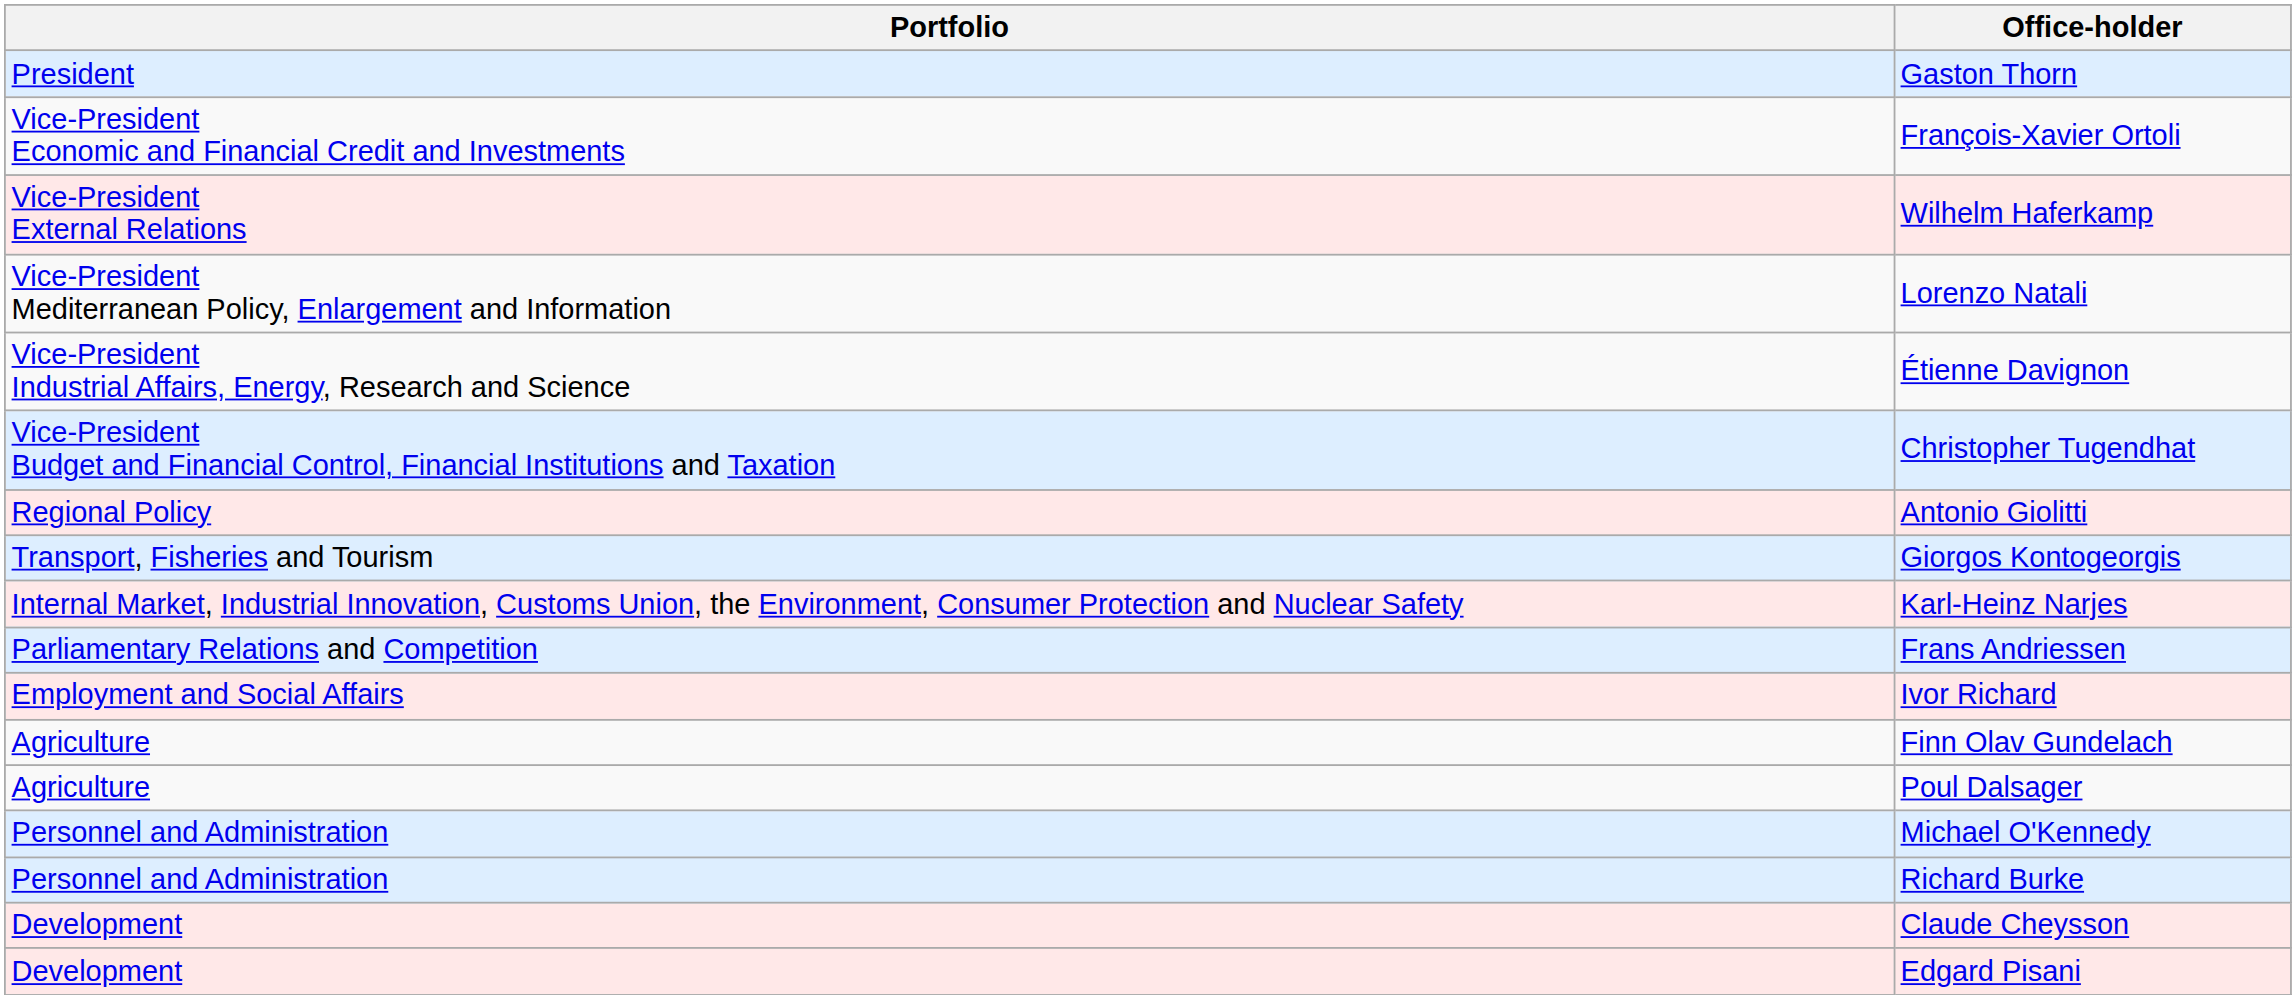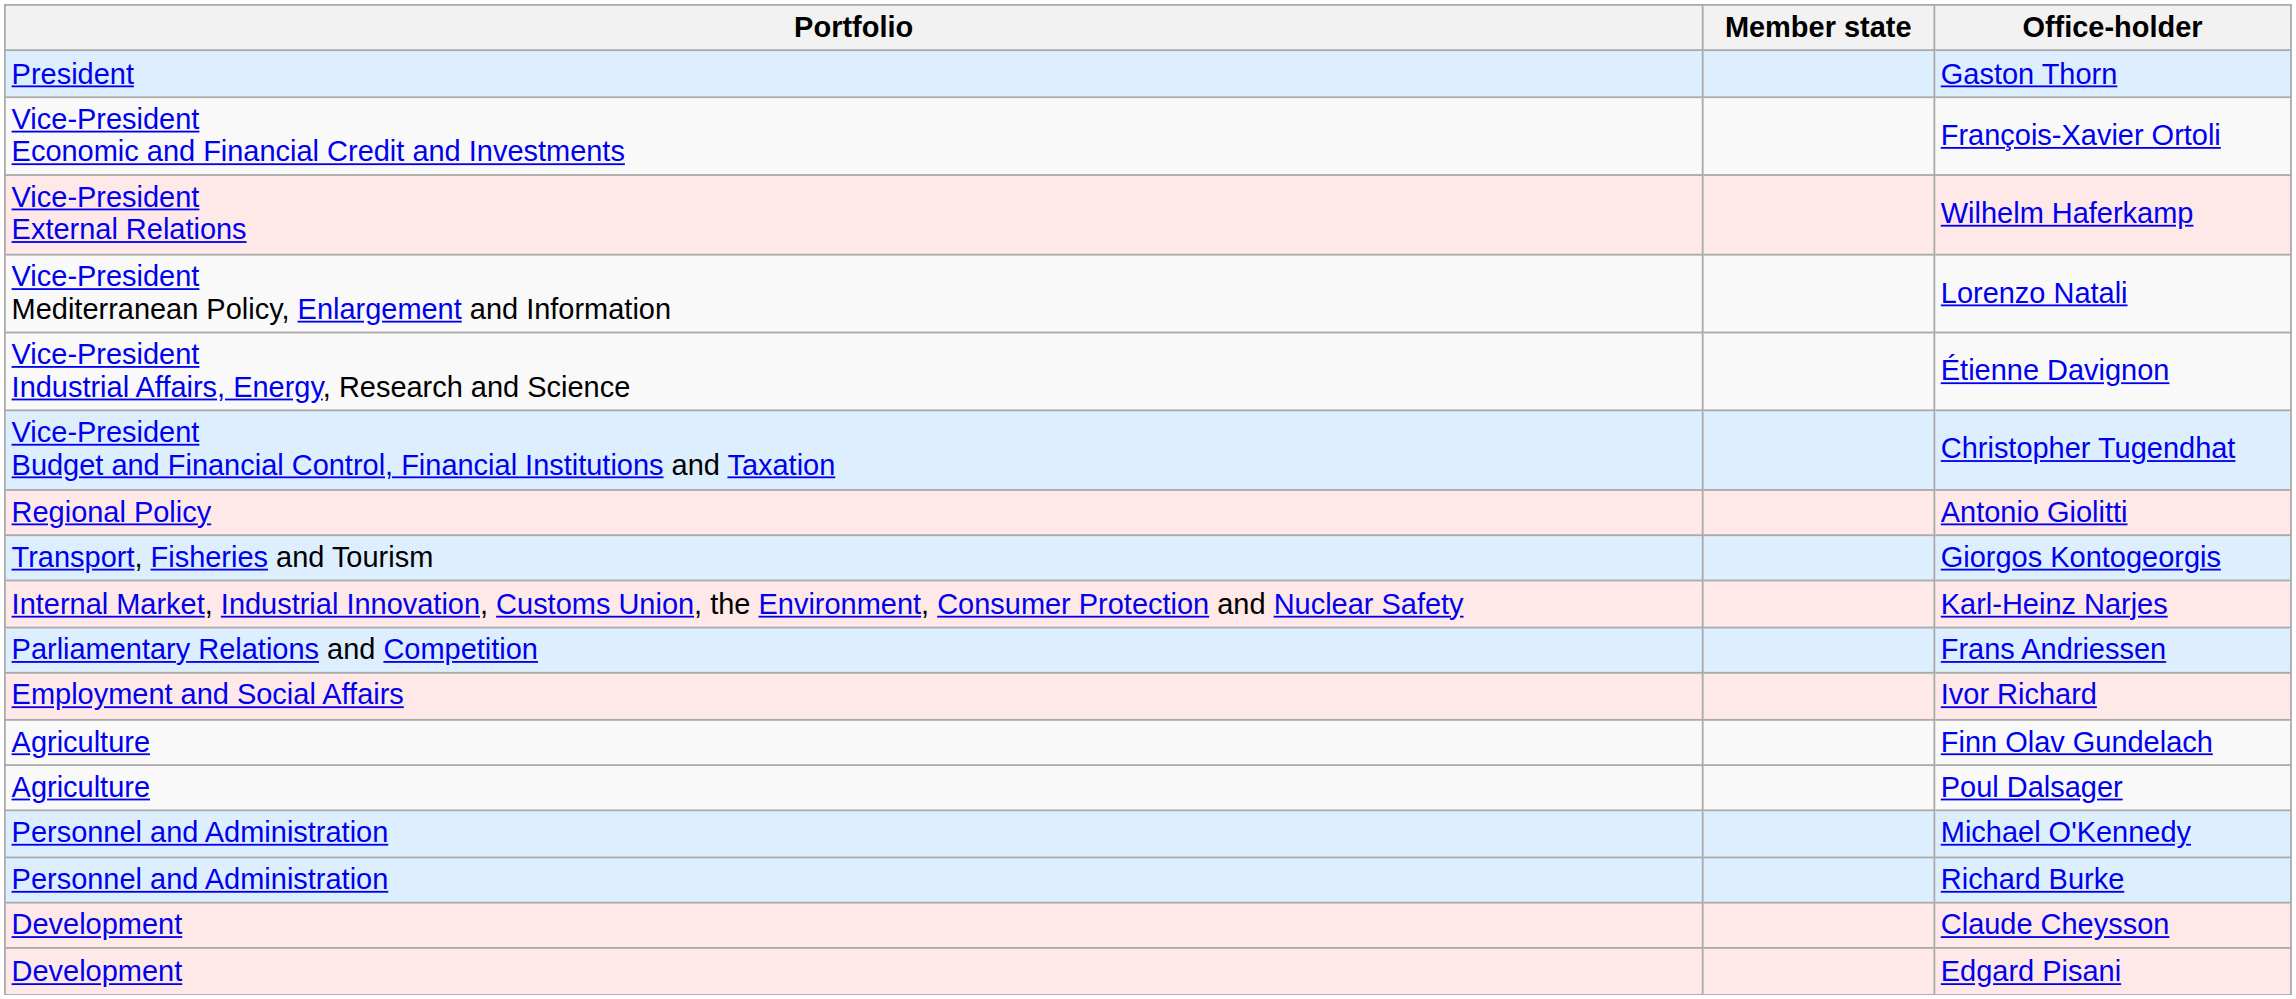+ column: (1818, 27)
